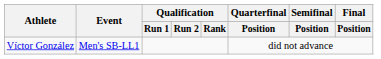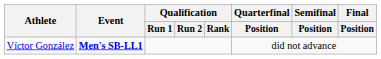(109, 46) normal -> (111, 46) bold
